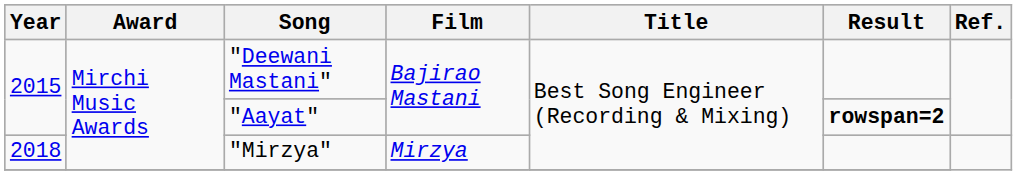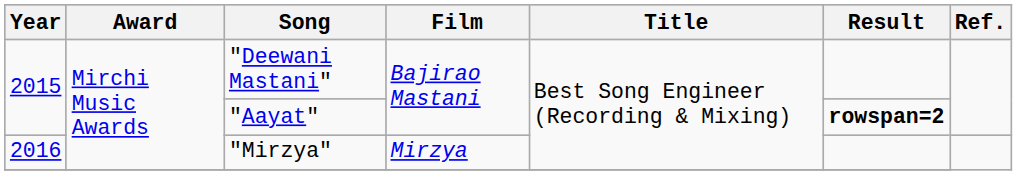(36, 152) 2018 -> (36, 152) 2016
